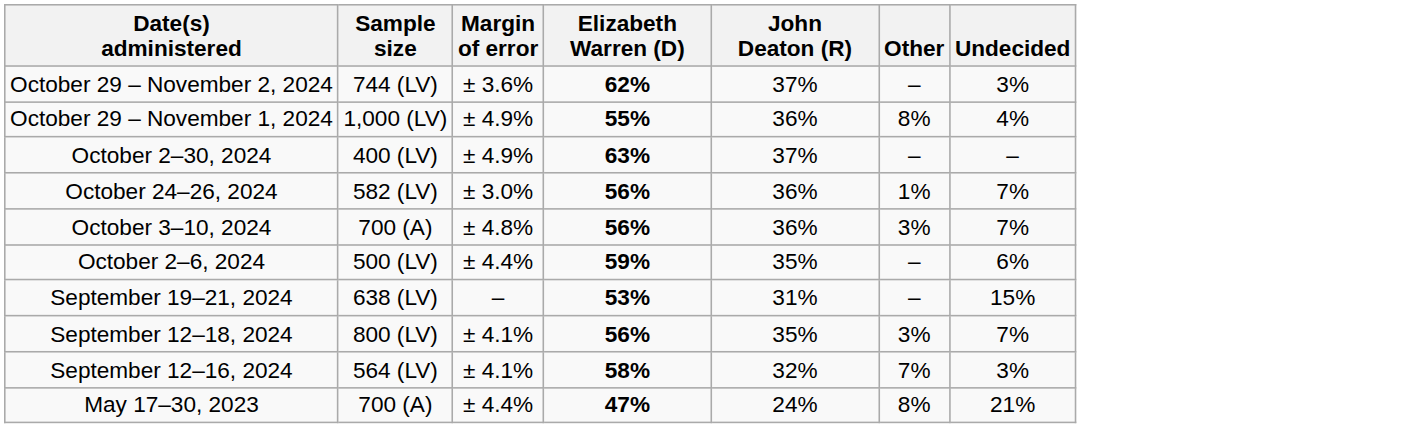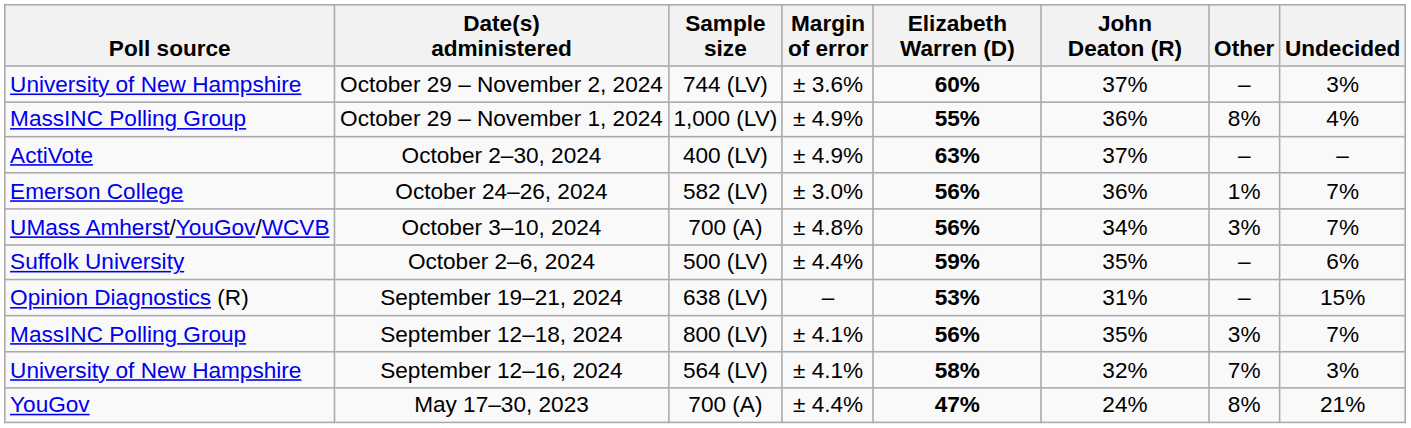+ column: (170, 48)
(627, 84) 62% -> (957, 84) 60%
(795, 227) 36% -> (1125, 227) 34%
